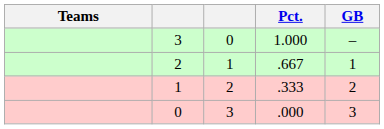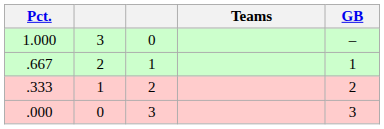columns swapped: (78, 16) <-> (290, 16)
